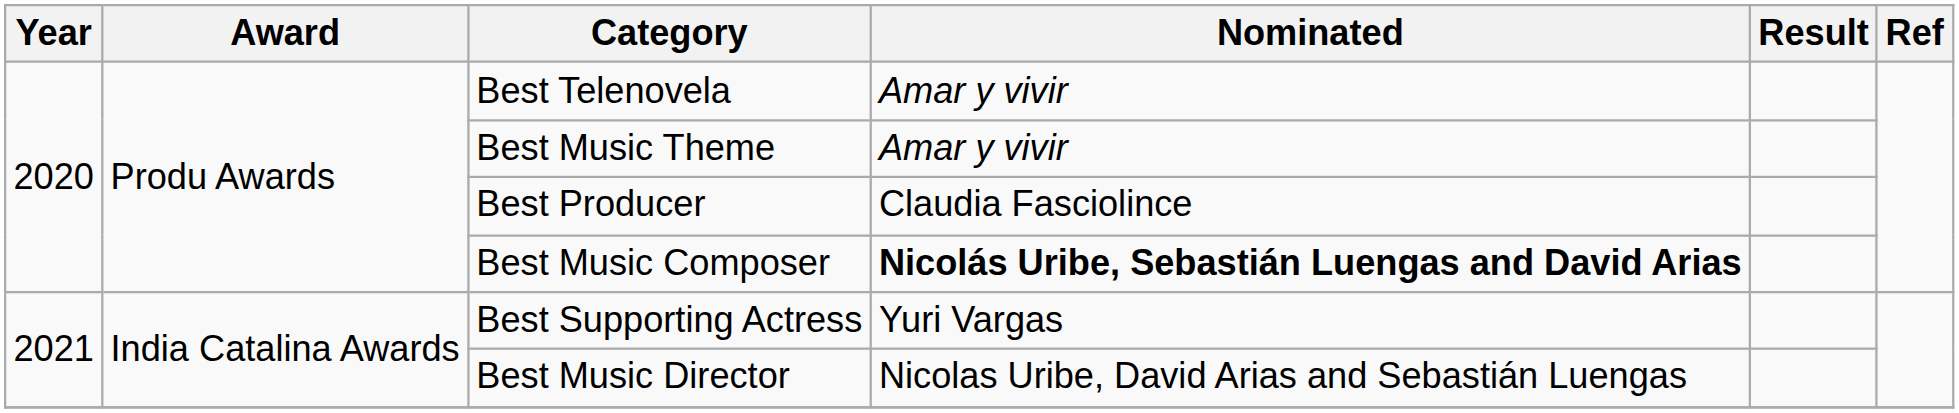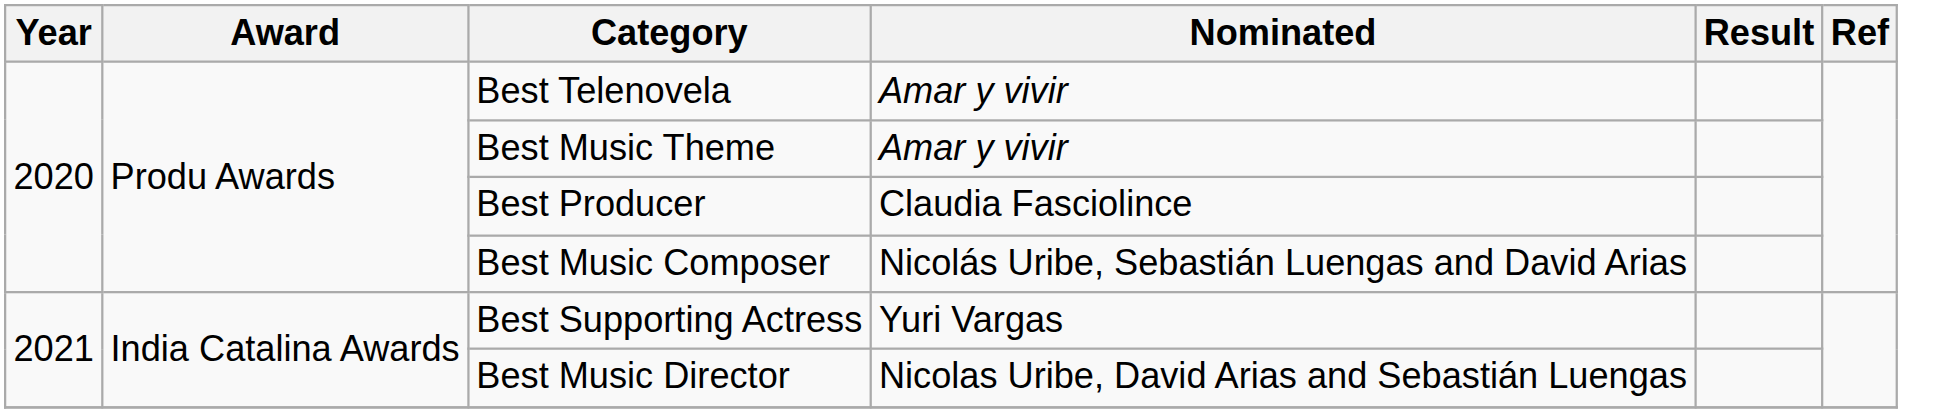(1310, 262) bold -> (1283, 262) normal
